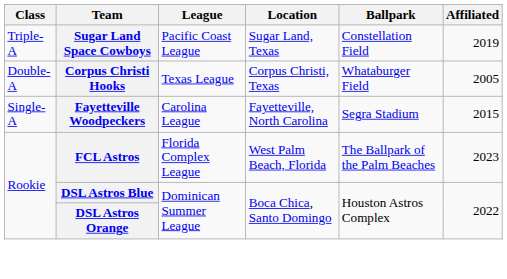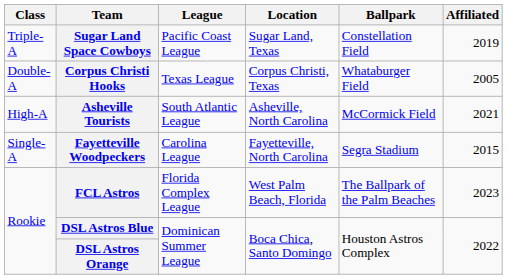+ row: (107, 114)
